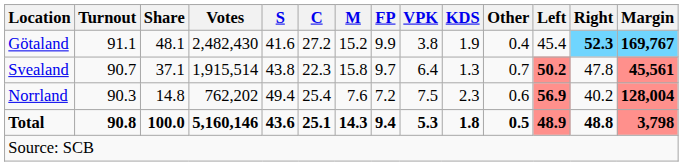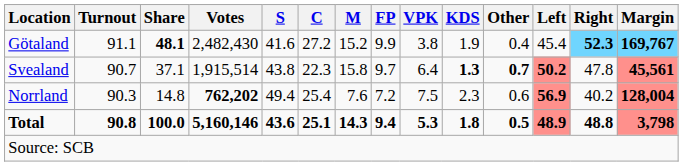(170, 43) normal -> (170, 43) bold
(469, 69) normal -> (469, 69) bold
(519, 69) normal -> (519, 69) bold
(231, 95) normal -> (231, 95) bold
